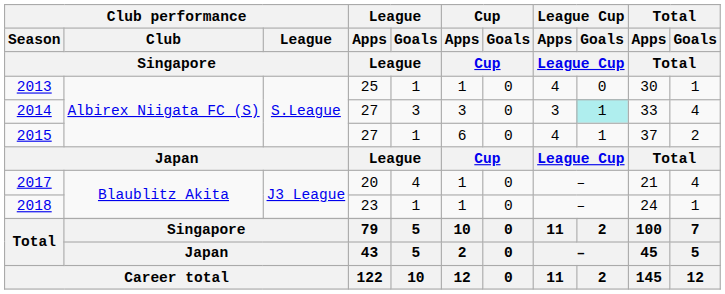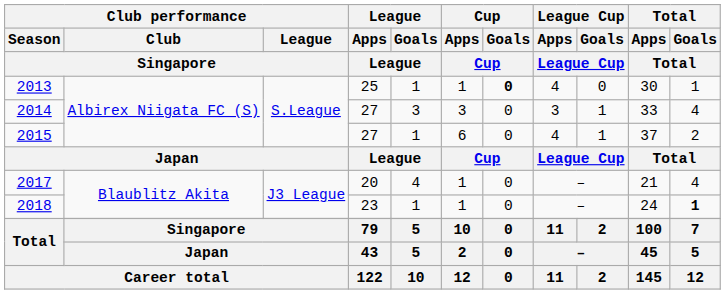(508, 88) normal -> (508, 88) bold
(602, 111) paleturquoise background -> (602, 111) no background
(695, 206) normal -> (695, 206) bold
